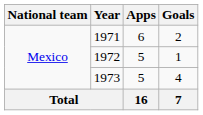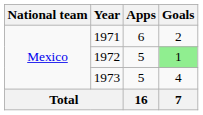(178, 57) no background -> (178, 57) lightgreen background
